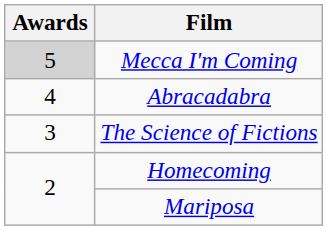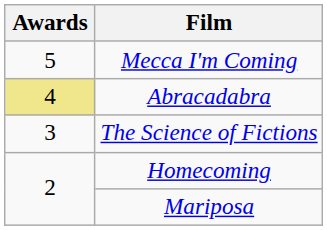(50, 59) lightgrey background -> (50, 59) no background
(50, 96) no background -> (50, 96) khaki background
